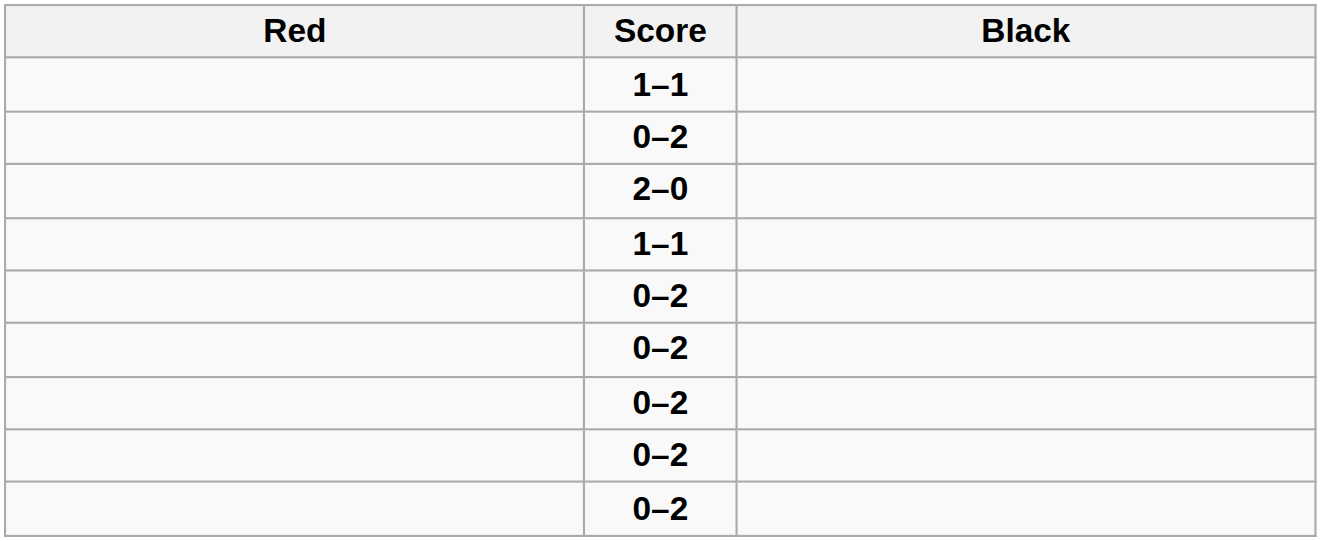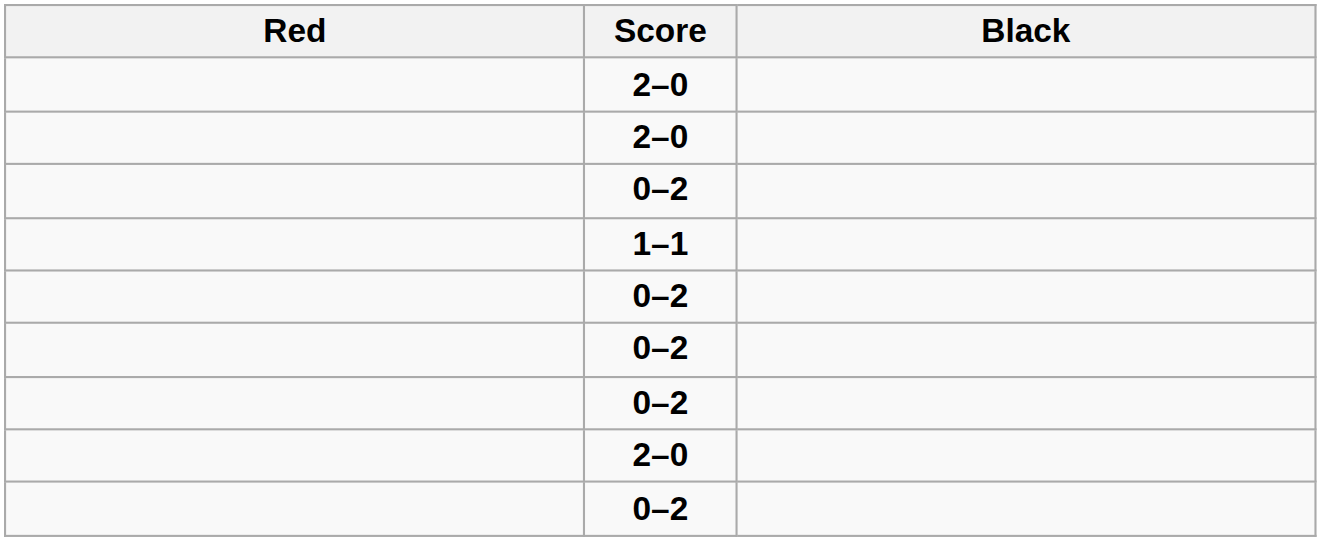(660, 84) 1–1 -> (660, 84) 2–0
(660, 137) 0–2 -> (660, 137) 2–0
(660, 190) 2–0 -> (660, 190) 0–2
(660, 455) 0–2 -> (660, 455) 2–0
